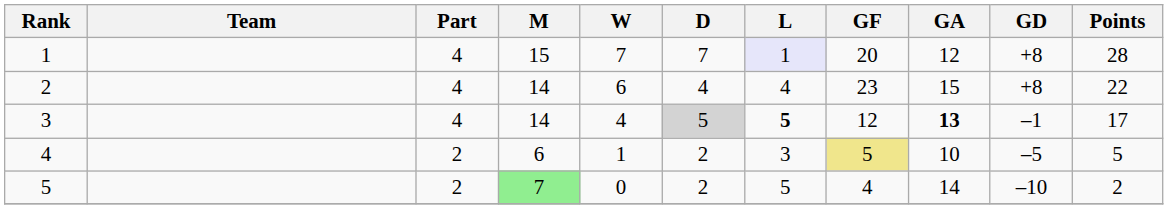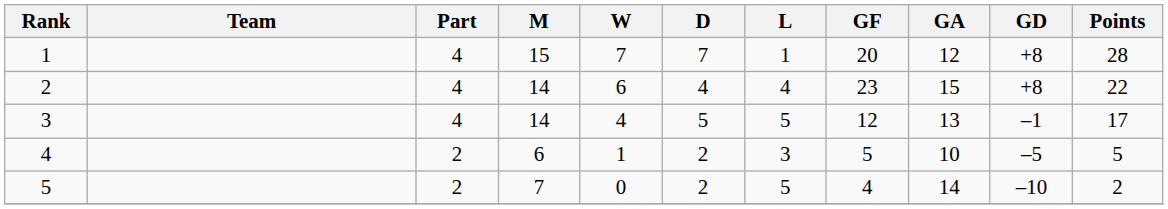(785, 54) lavender background -> (785, 54) no background
(703, 120) lightgrey background -> (703, 120) no background
(785, 120) bold -> (785, 120) normal
(949, 120) bold -> (949, 120) normal
(867, 154) khaki background -> (867, 154) no background
(539, 187) lightgreen background -> (539, 187) no background
